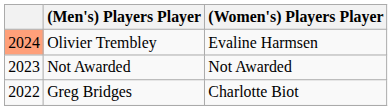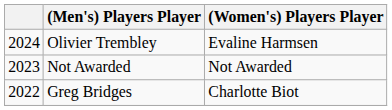(24, 42) lightsalmon background -> (24, 42) no background
